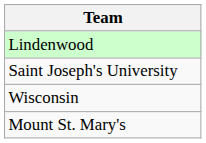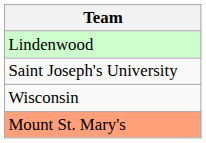(67, 124) no background -> (67, 124) lightsalmon background
